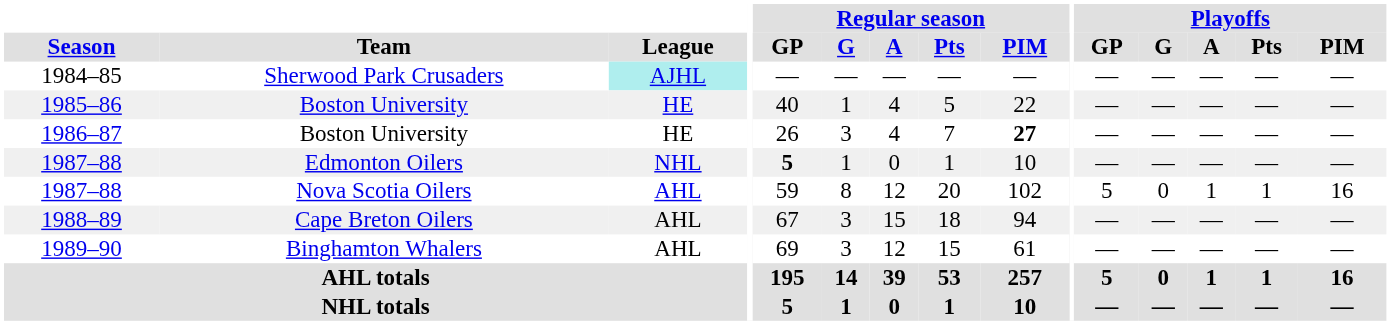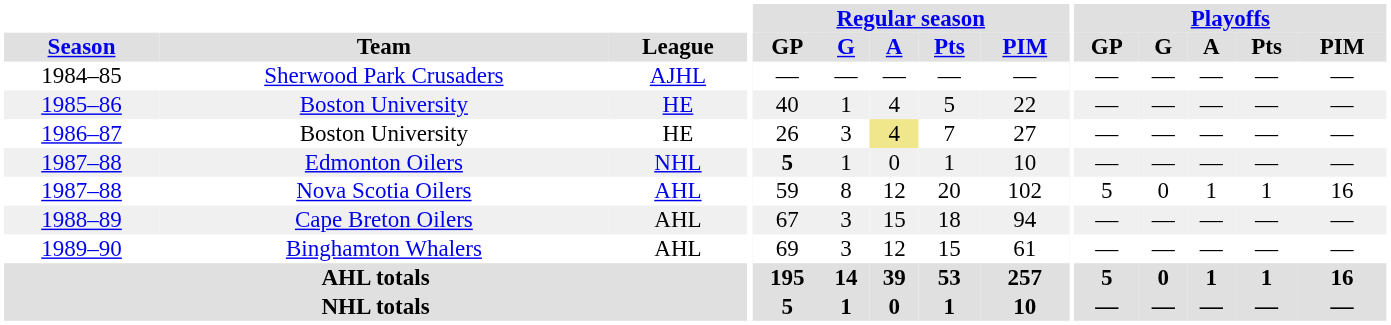(678, 75) paleturquoise background -> (678, 75) no background
(894, 133) no background -> (894, 133) khaki background
(1025, 133) bold -> (1025, 133) normal
